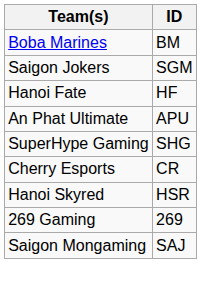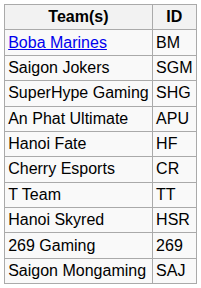rows swapped: (47, 93) <-> (78, 144)
+ row: (35, 194)
